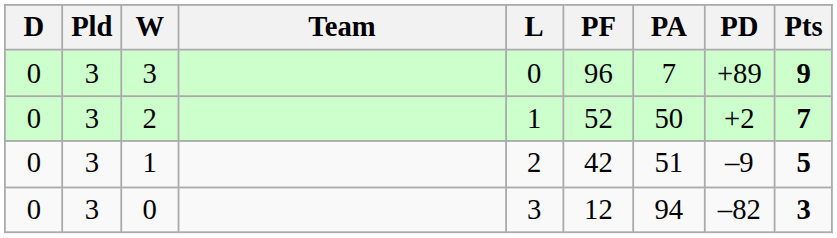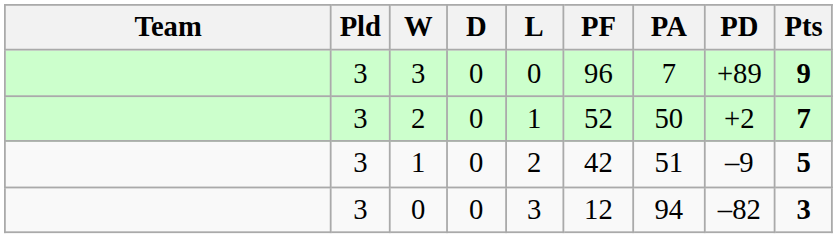columns swapped: (342, 27) <-> (34, 27)
